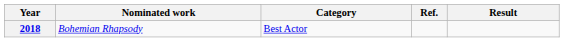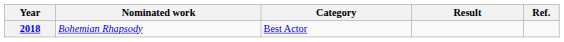columns swapped: (503, 12) <-> (429, 12)
